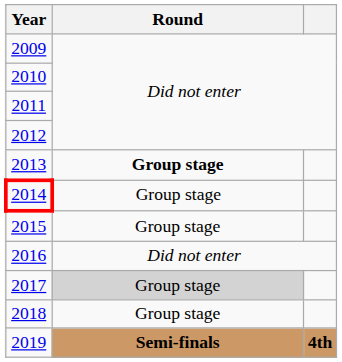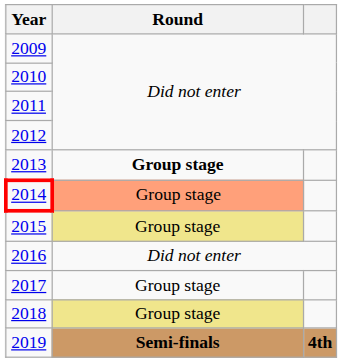(178, 195) no background -> (178, 195) lightsalmon background
(178, 226) no background -> (178, 226) khaki background
(178, 285) lightgrey background -> (178, 285) no background
(178, 314) no background -> (178, 314) khaki background
